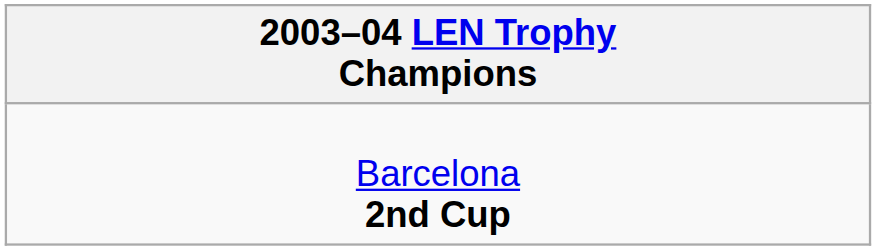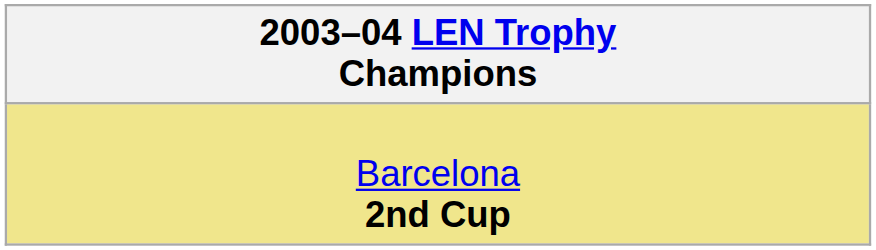(438, 193) no background -> (438, 193) khaki background
